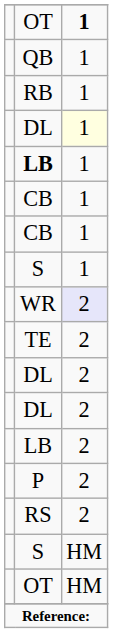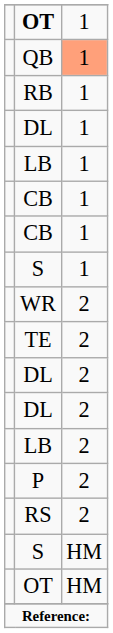(38, 22) normal -> (38, 22) bold
(84, 22) bold -> (84, 22) normal
(84, 57) no background -> (84, 57) lightsalmon background
(84, 127) lightyellow background -> (84, 127) no background
(38, 163) bold -> (38, 163) normal
(84, 304) lavender background -> (84, 304) no background
